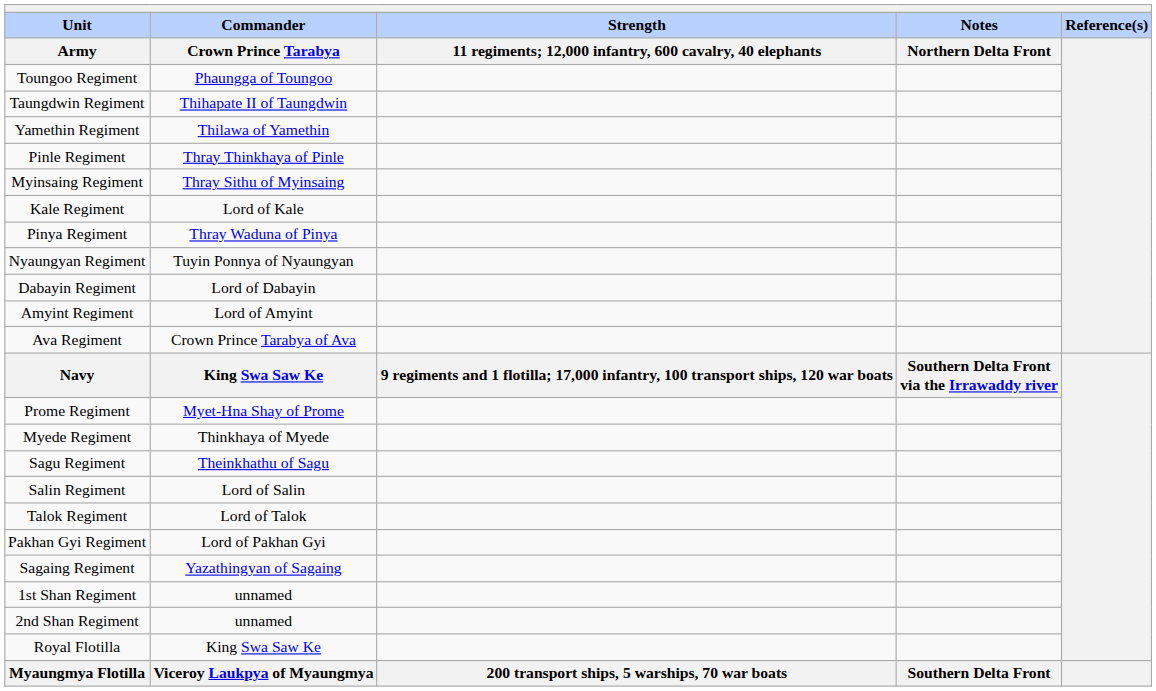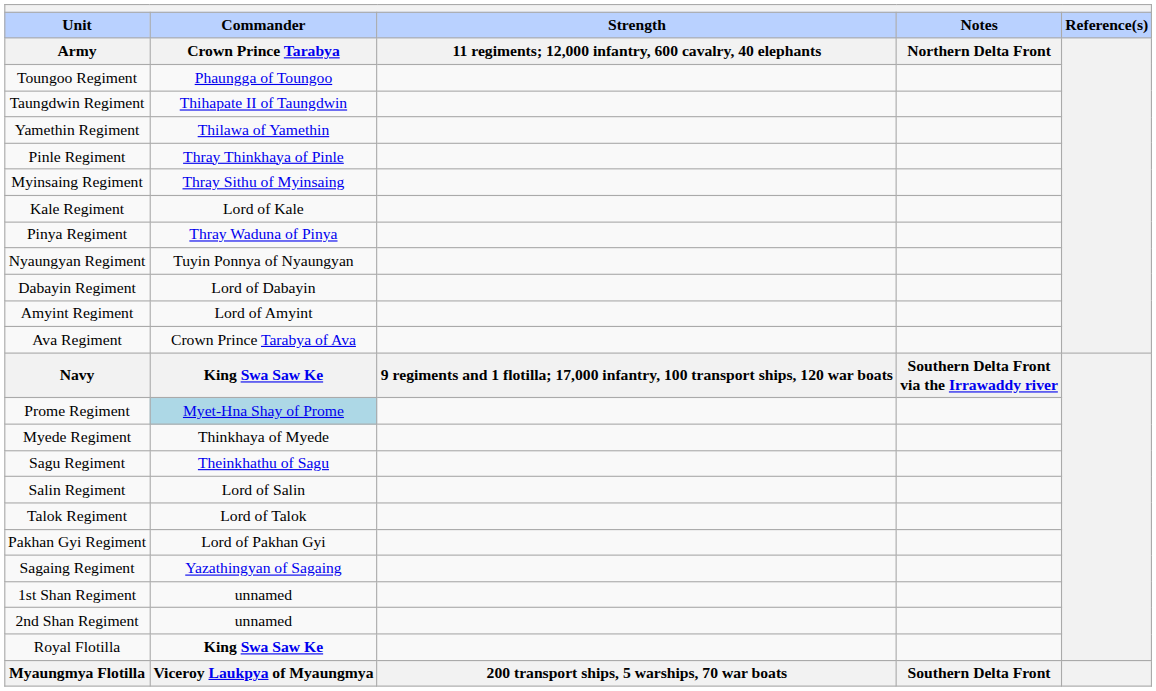(263, 410) no background -> (263, 410) lightblue background
(263, 646) normal -> (263, 646) bold
